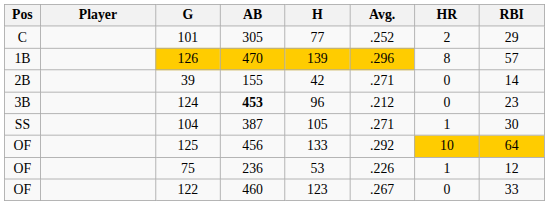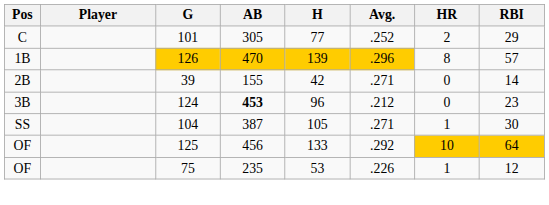(253, 168) 236 -> (253, 168) 235
- row: (188, 189)
